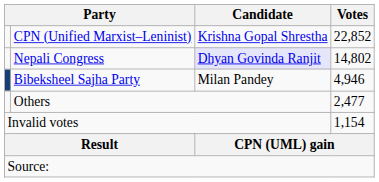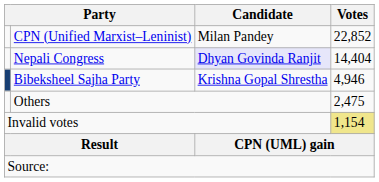(263, 36) Krishna Gopal Shrestha -> (236, 36) Milan Pandey
(353, 58) 14,802 -> (353, 58) 14,404
(236, 79) Milan Pandey -> (263, 79) Krishna Gopal Shrestha
(349, 101) 2,477 -> (349, 101) 2,475
(349, 123) no background -> (349, 123) khaki background
